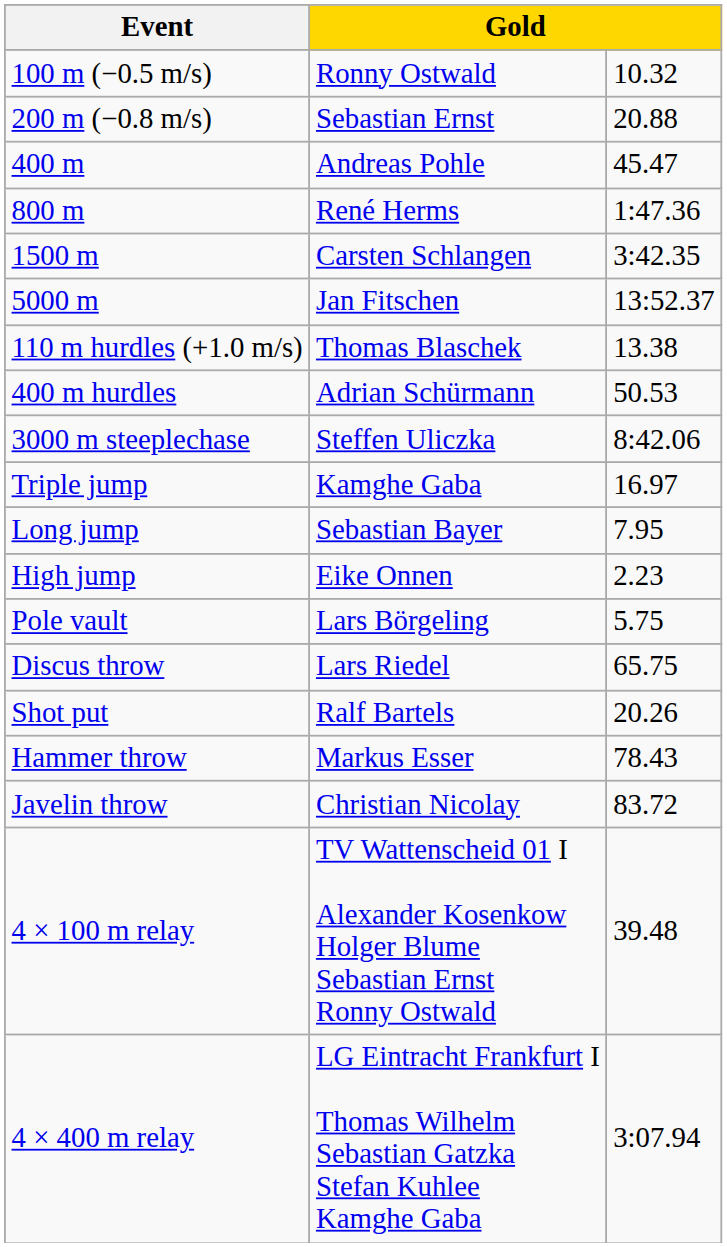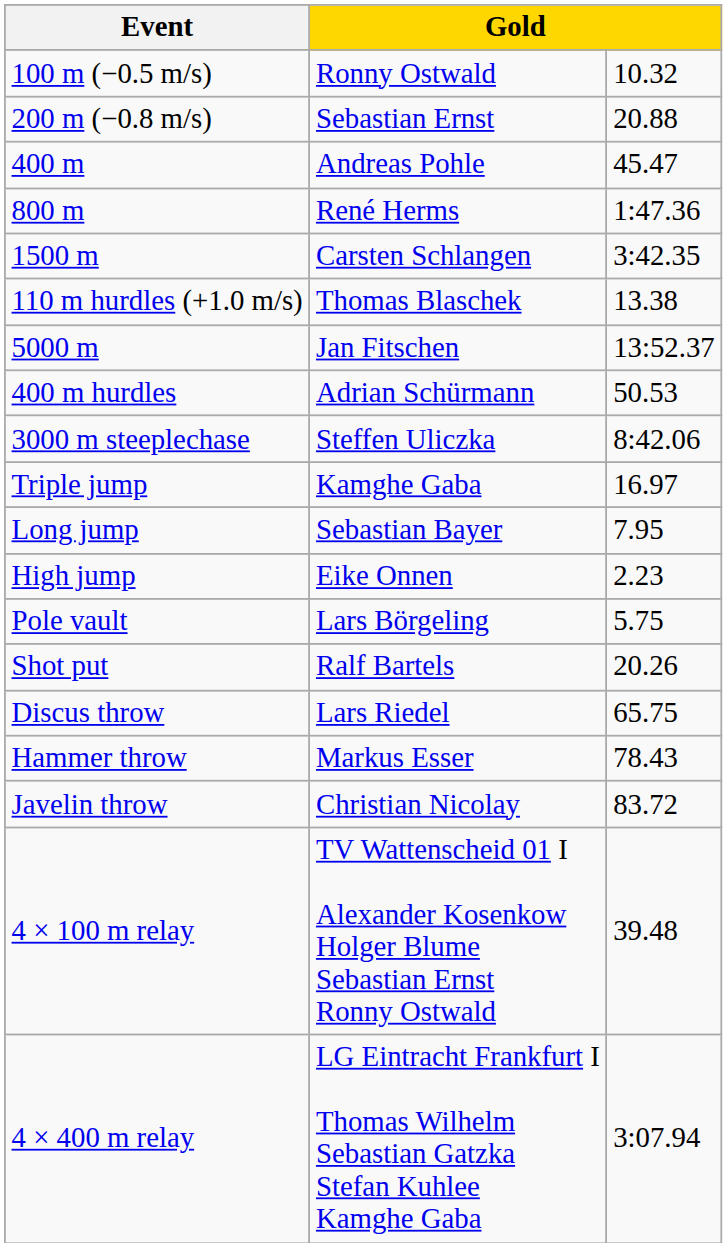rows swapped: (55, 301) <-> (157, 347)
rows swapped: (60, 712) <-> (88, 666)
